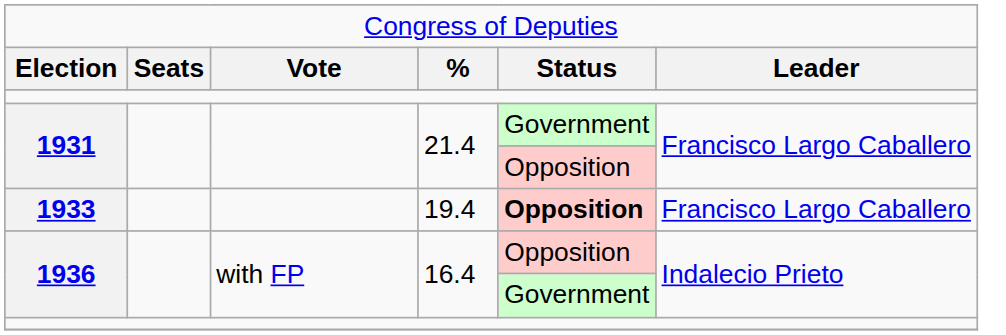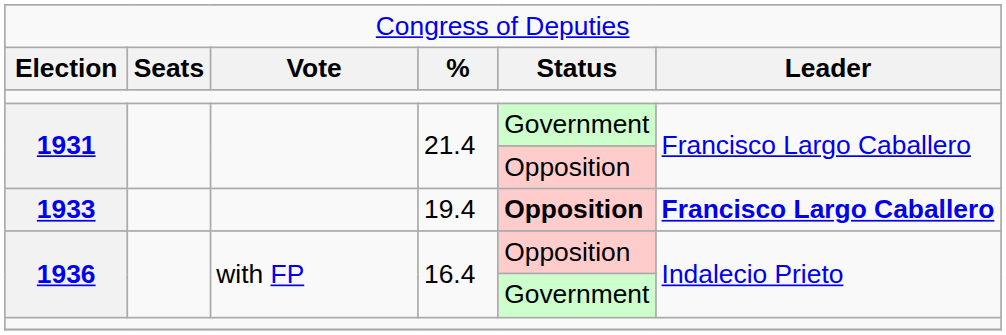(816, 208) normal -> (828, 208) bold
